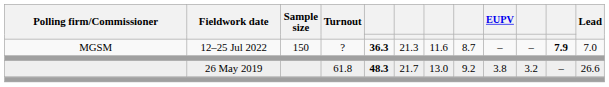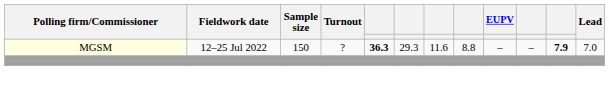(96, 47) no background -> (96, 47) lightyellow background
(409, 47) 21.3 -> (409, 47) 29.3
(469, 47) 8.7 -> (469, 47) 8.8
- row: (234, 69)
